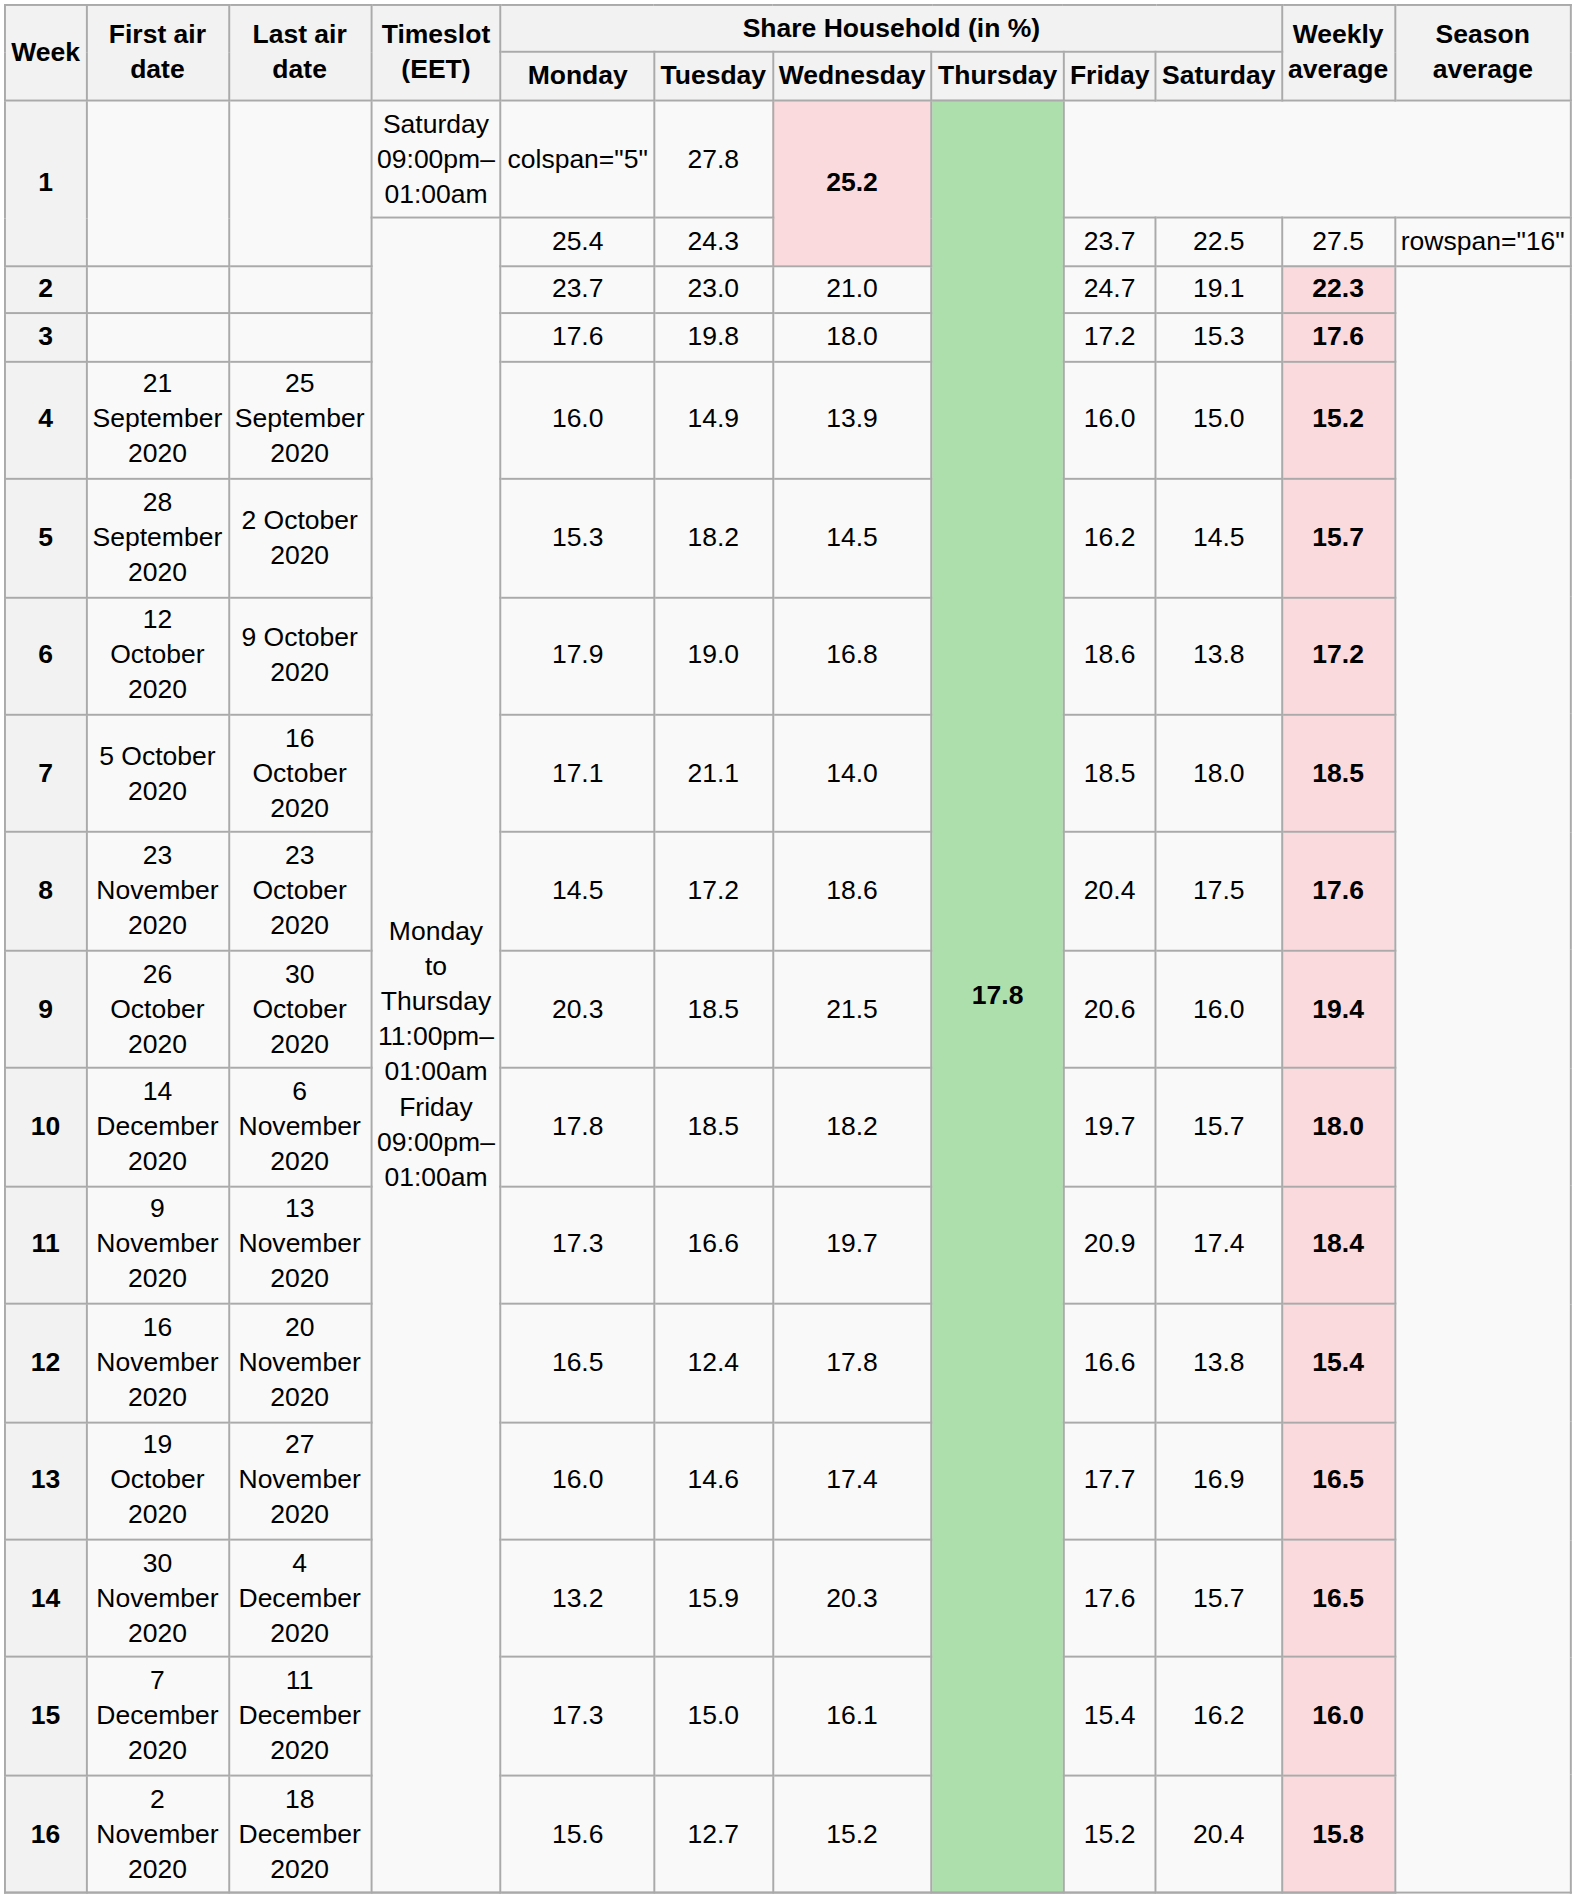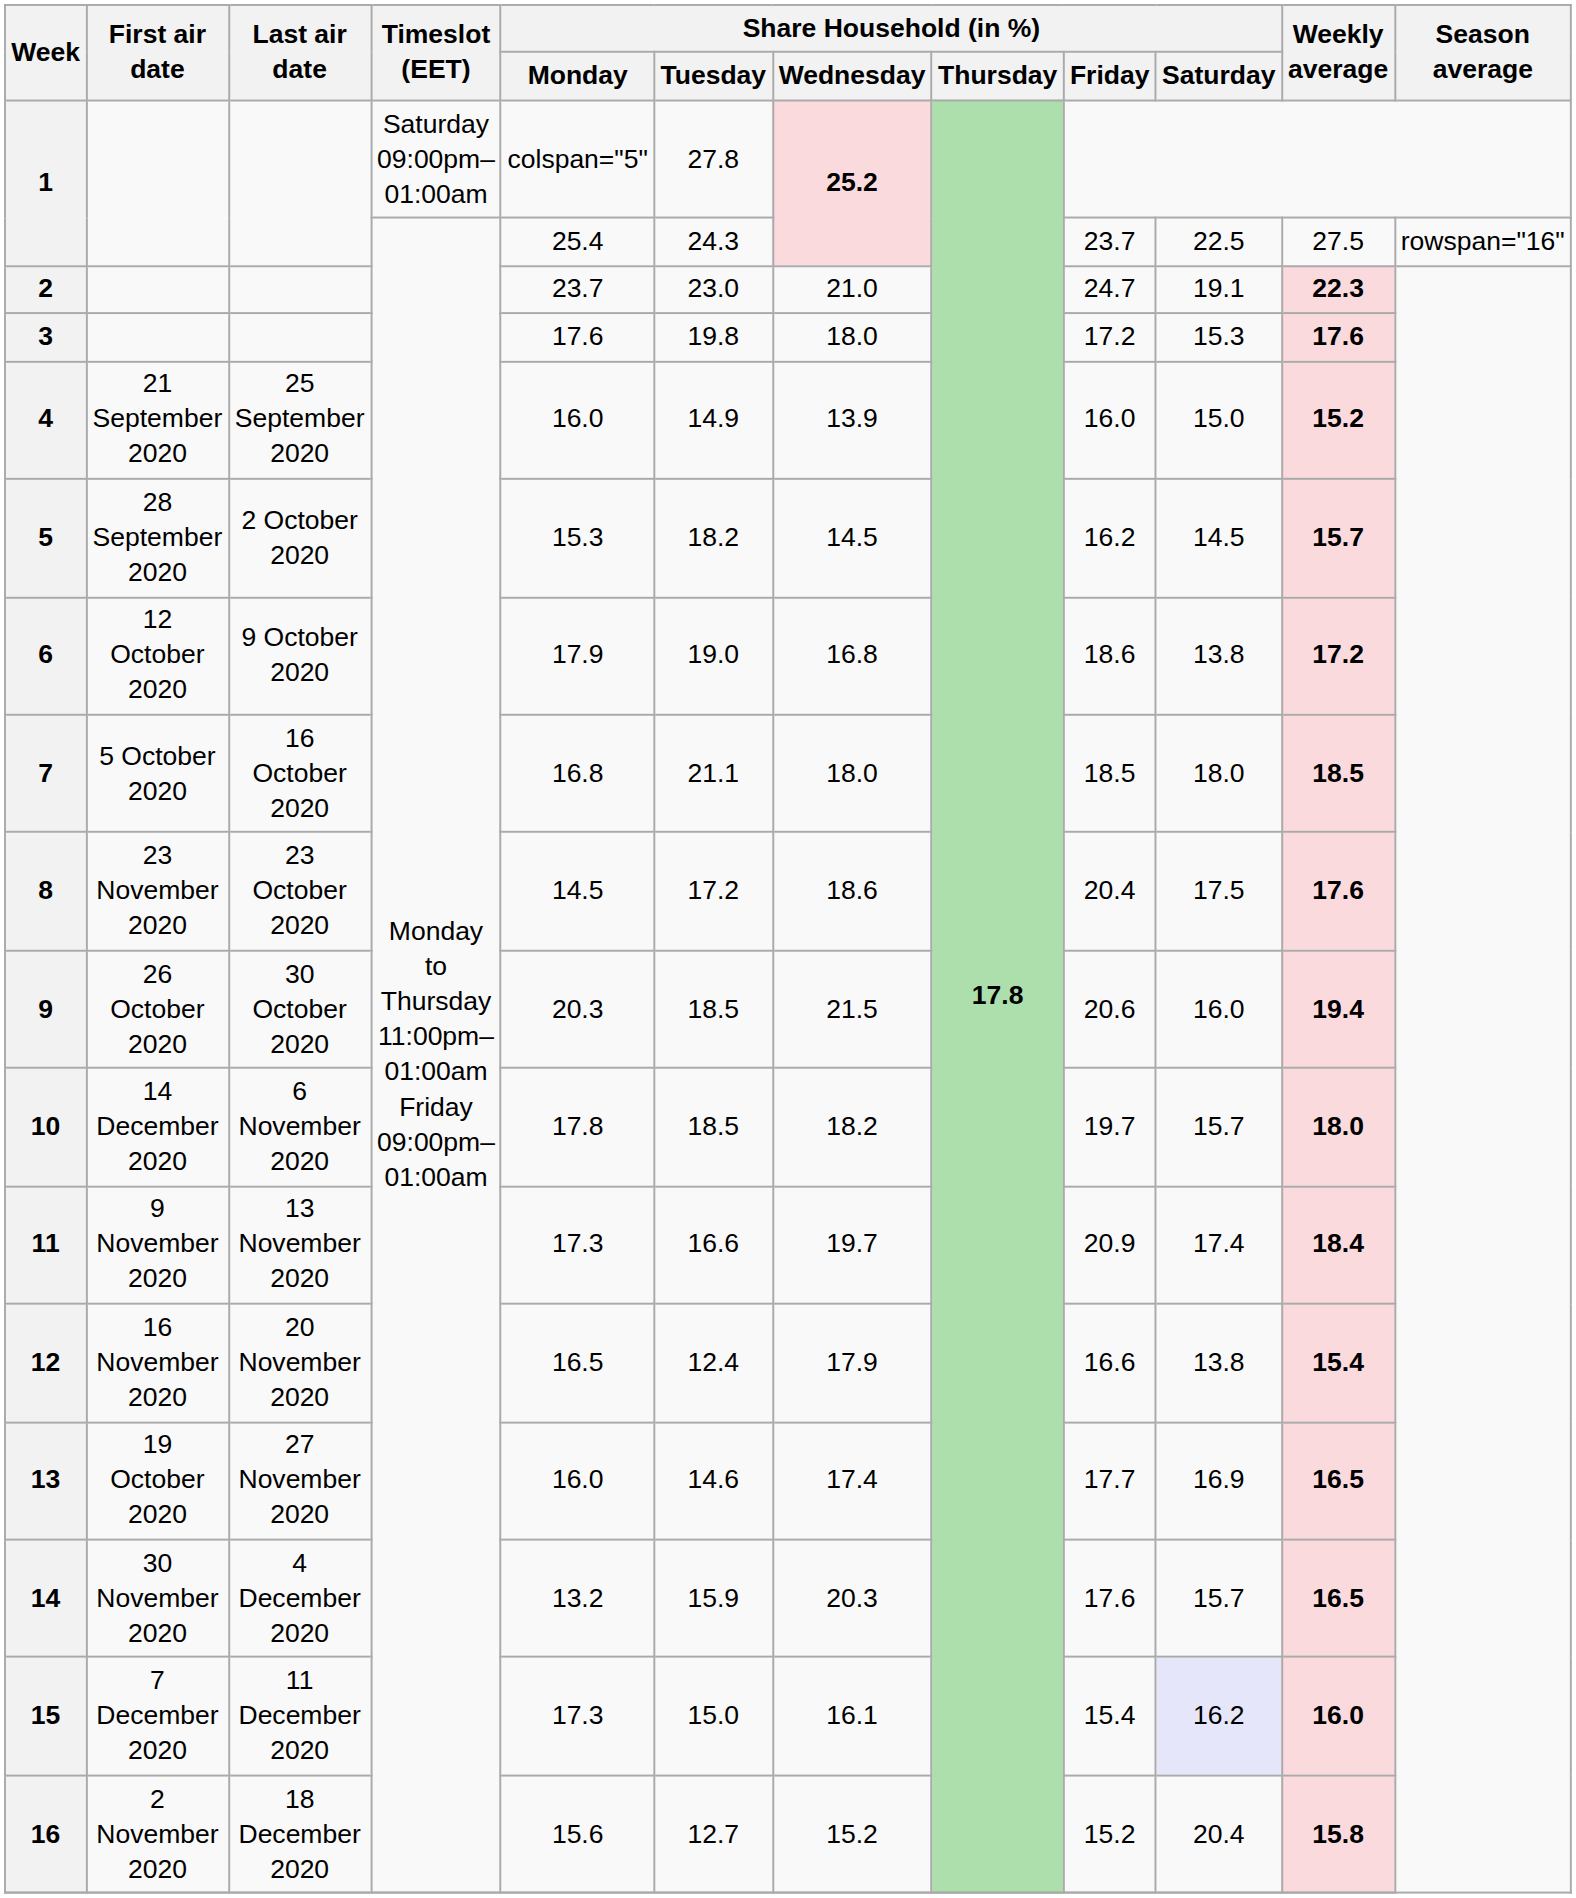(578, 772) 17.1 -> (578, 772) 16.8
(852, 772) 14.0 -> (852, 772) 18.0
(852, 1361) 17.8 -> (852, 1361) 17.9
(1219, 1715) no background -> (1219, 1715) lavender background
